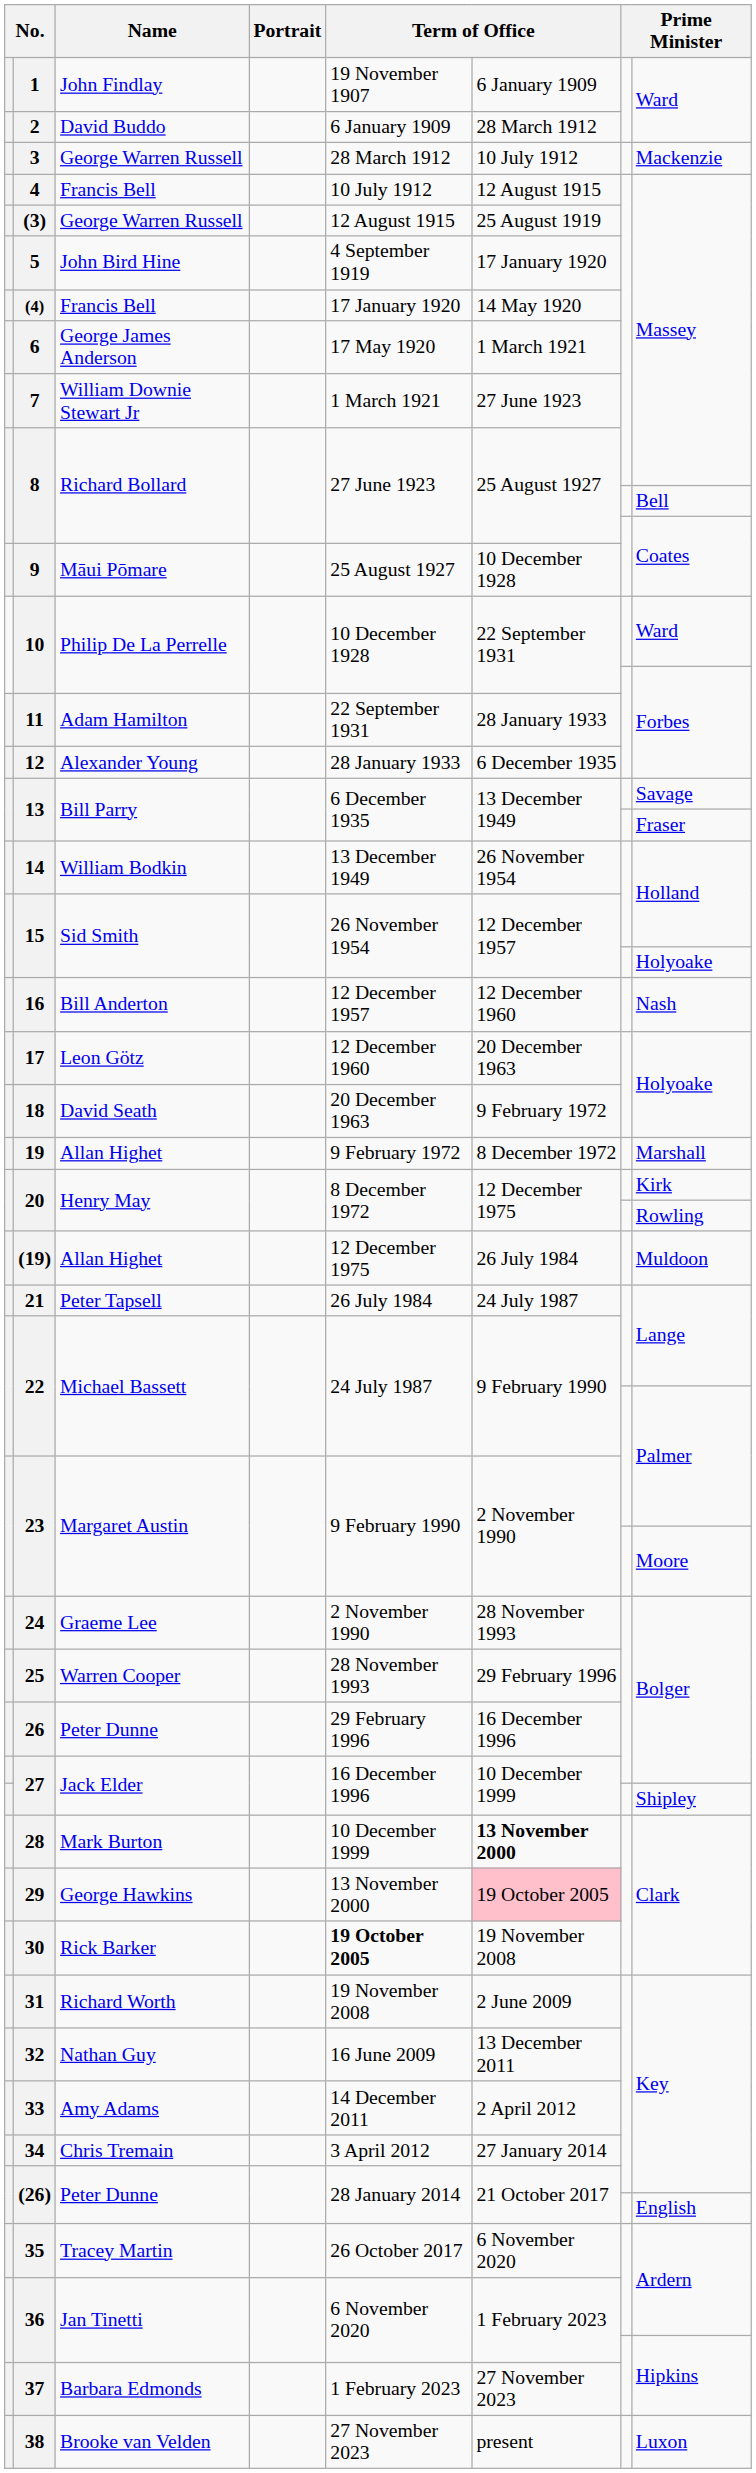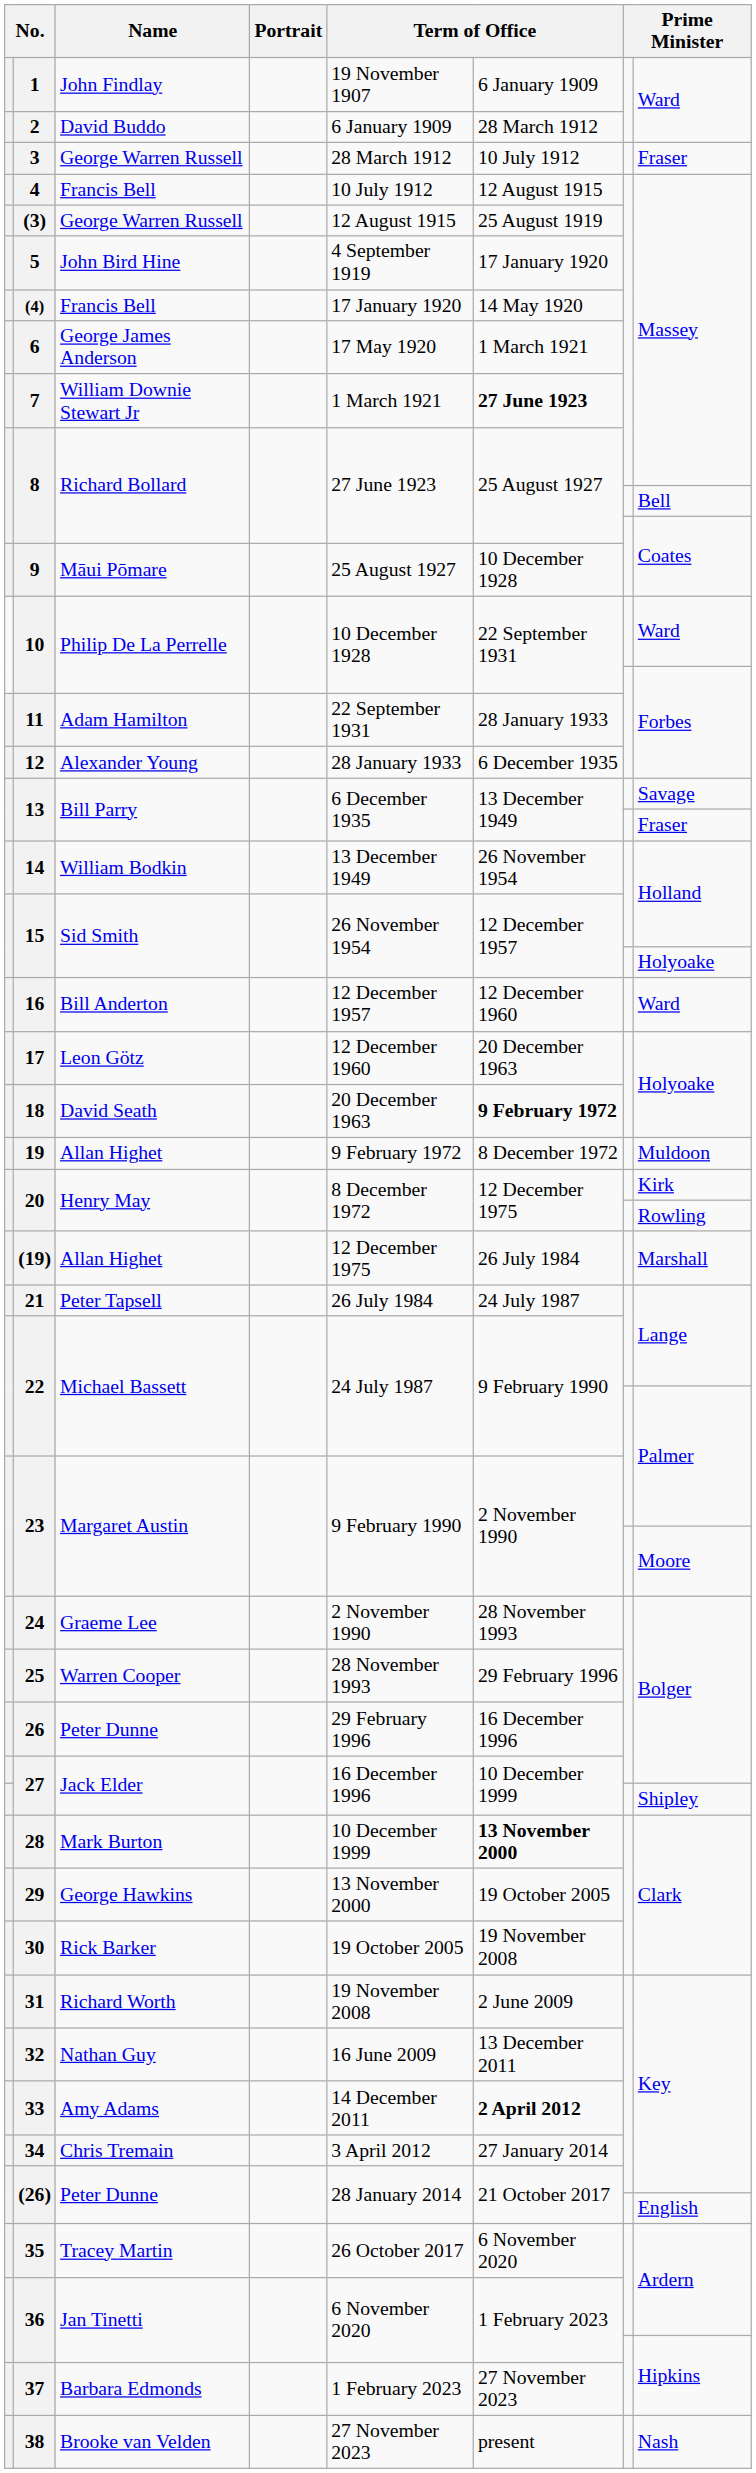(679, 158) Mackenzie -> (662, 158) Fraser
(529, 400) normal -> (533, 400) bold
(656, 1004) Nash -> (659, 1004) Ward
(542, 1110) normal -> (547, 1110) bold
(671, 1153) Marshall -> (674, 1153) Muldoon
(672, 1257) Muldoon -> (673, 1257) Marshall
(543, 1894) pink background -> (544, 1894) no background
(377, 1947) bold -> (397, 1947) normal
(526, 2107) normal -> (529, 2107) bold
(662, 2441) Luxon -> (658, 2441) Nash
